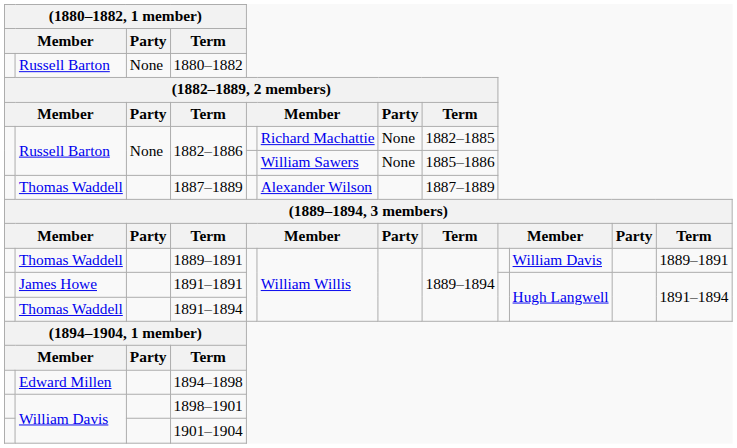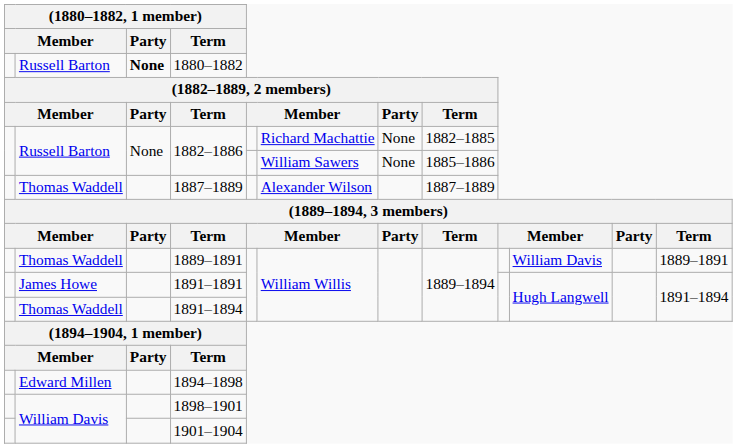(146, 65) normal -> (147, 65) bold
